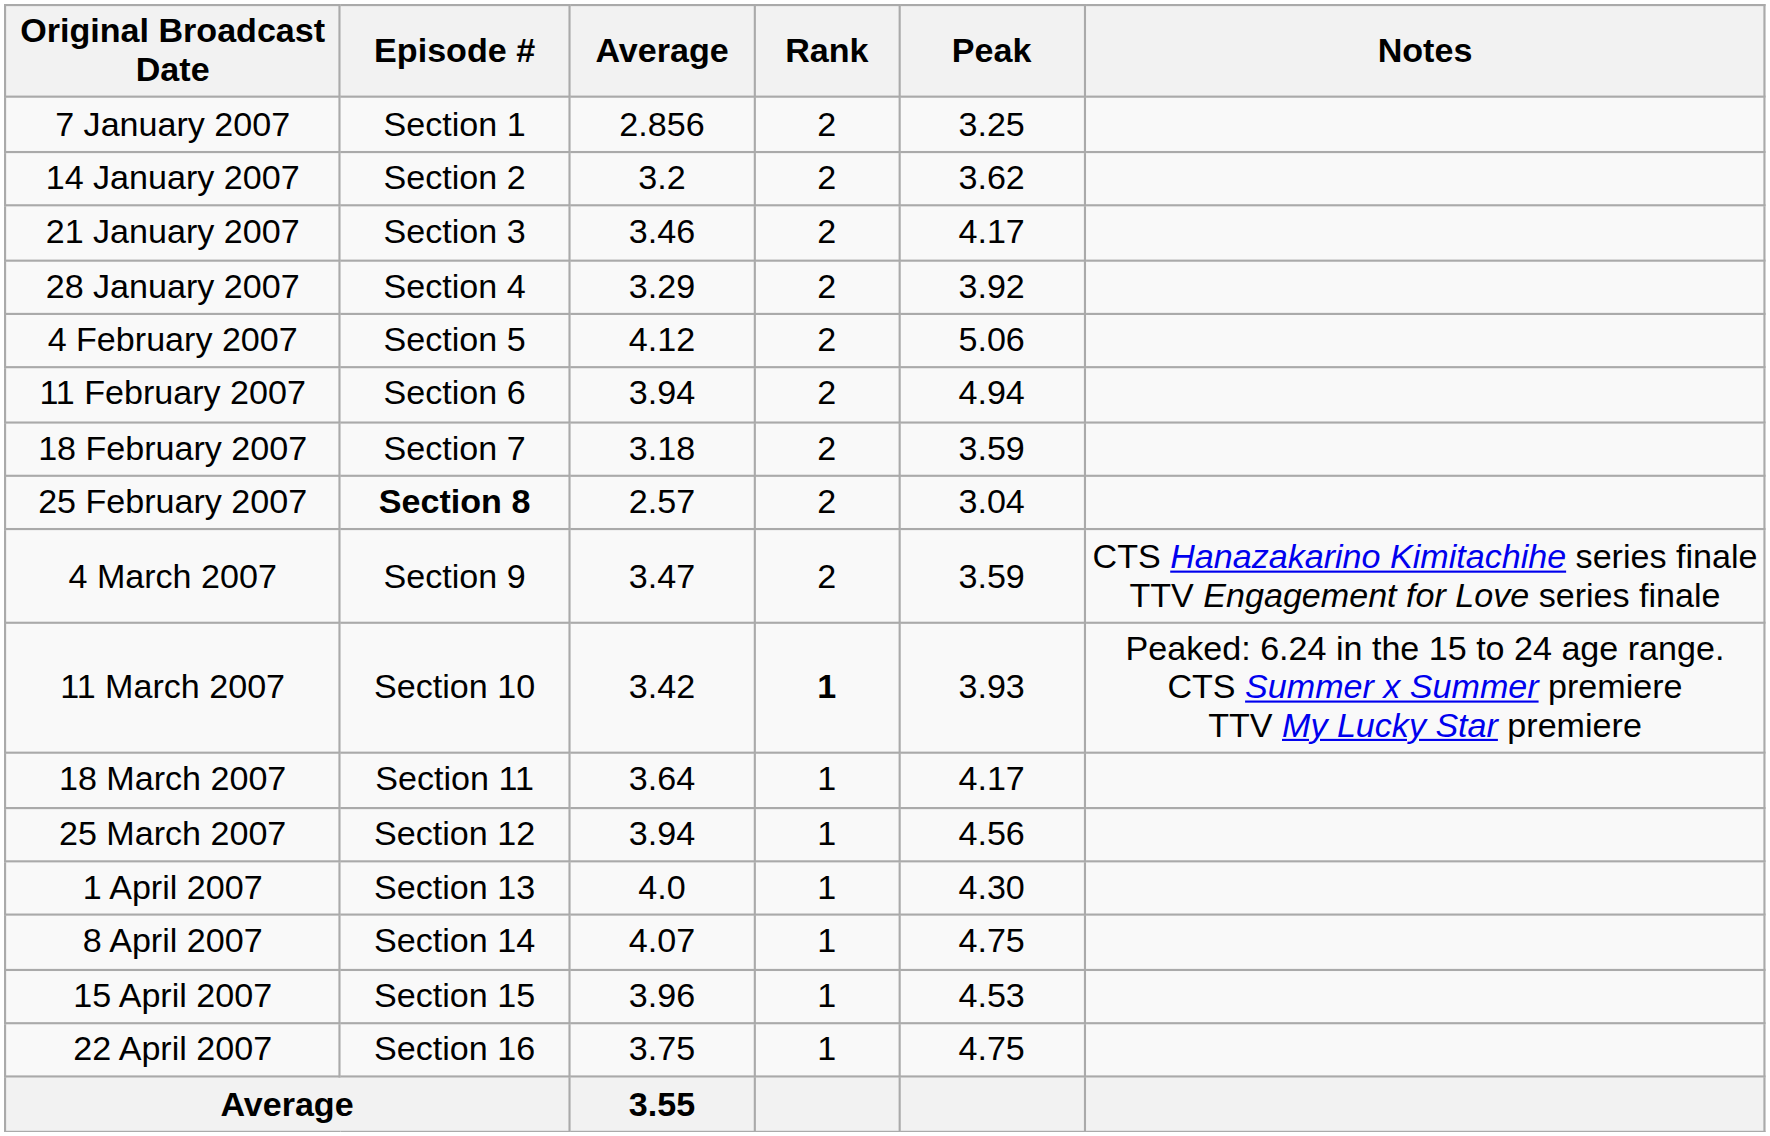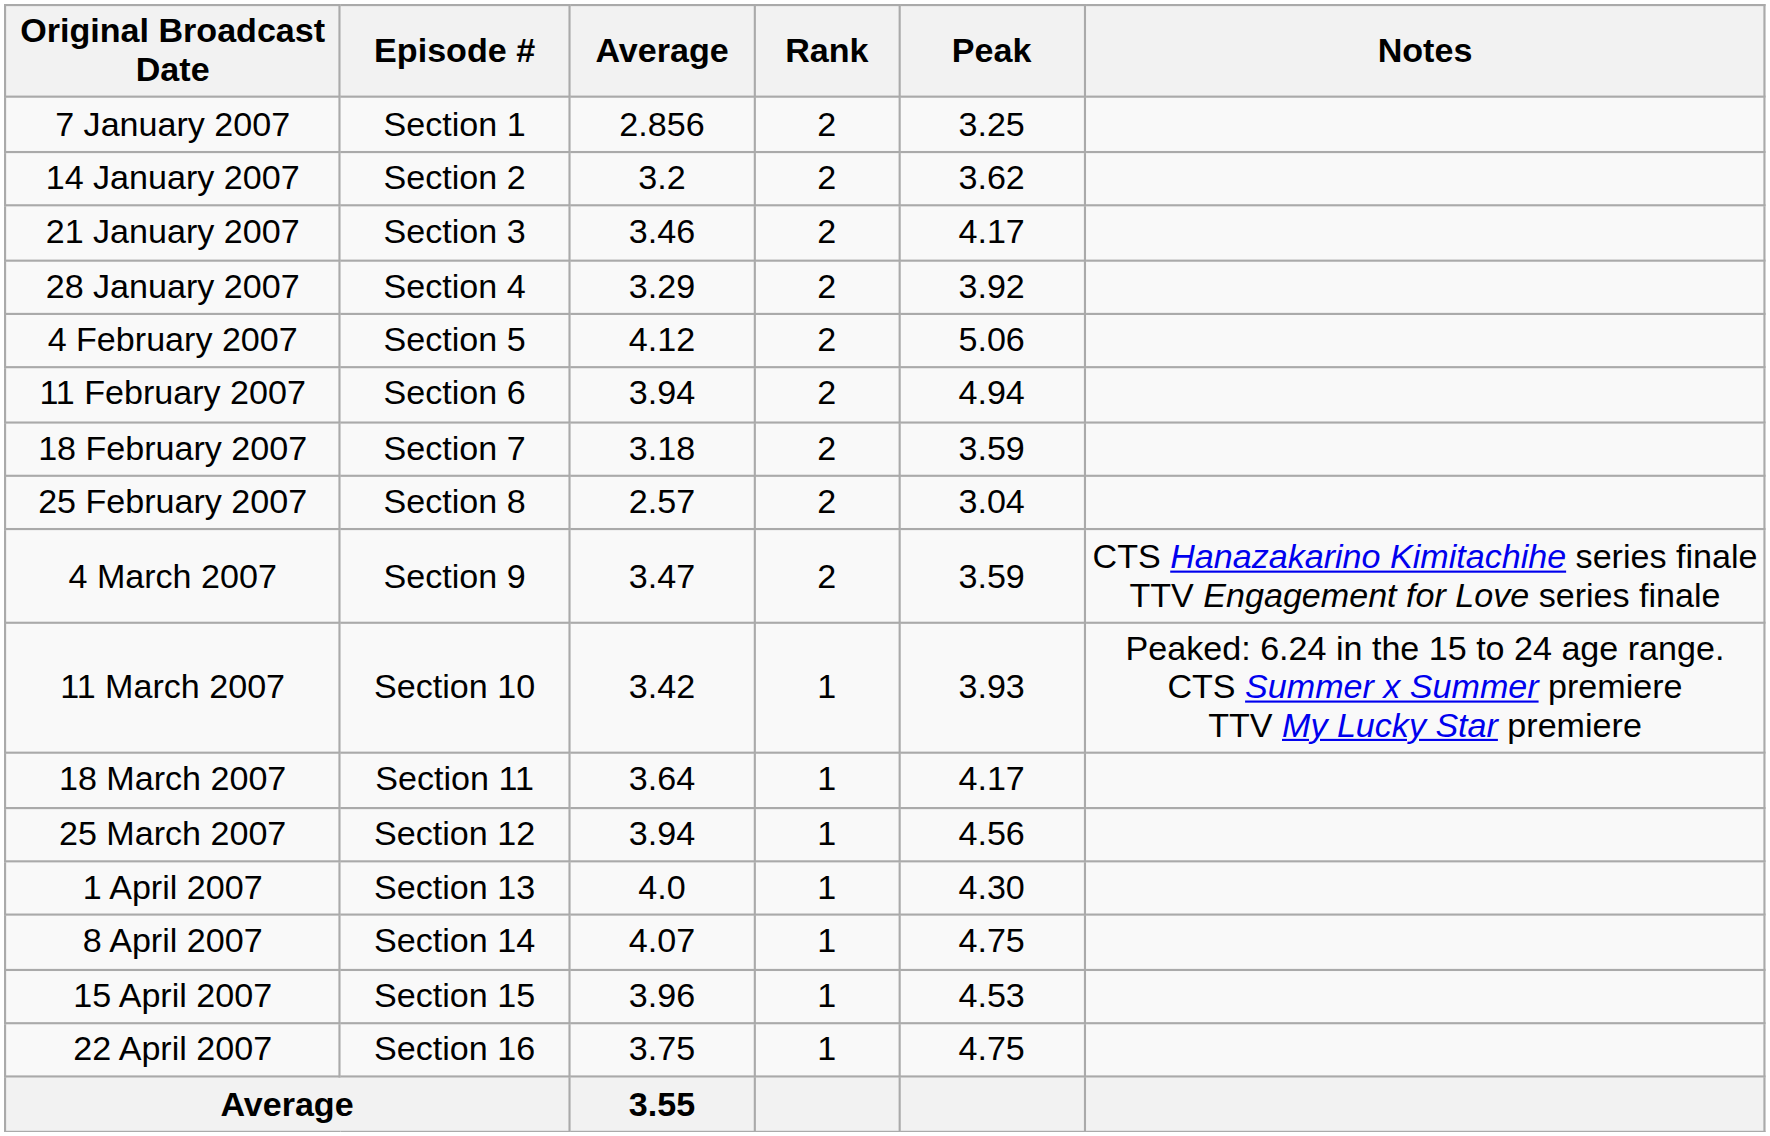(455, 502) bold -> (455, 502) normal
(827, 687) bold -> (827, 687) normal
